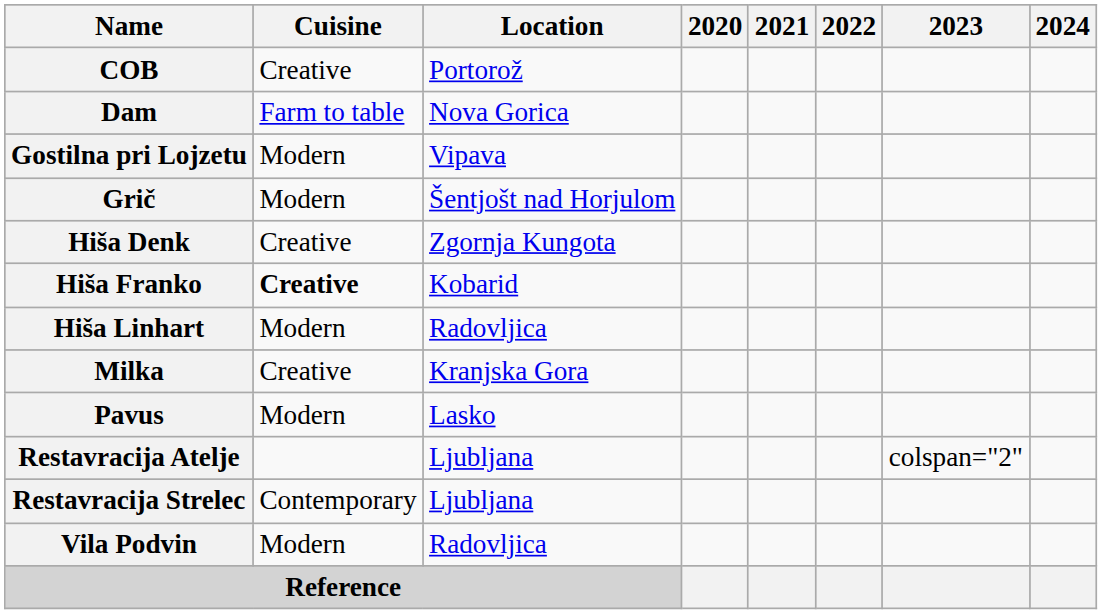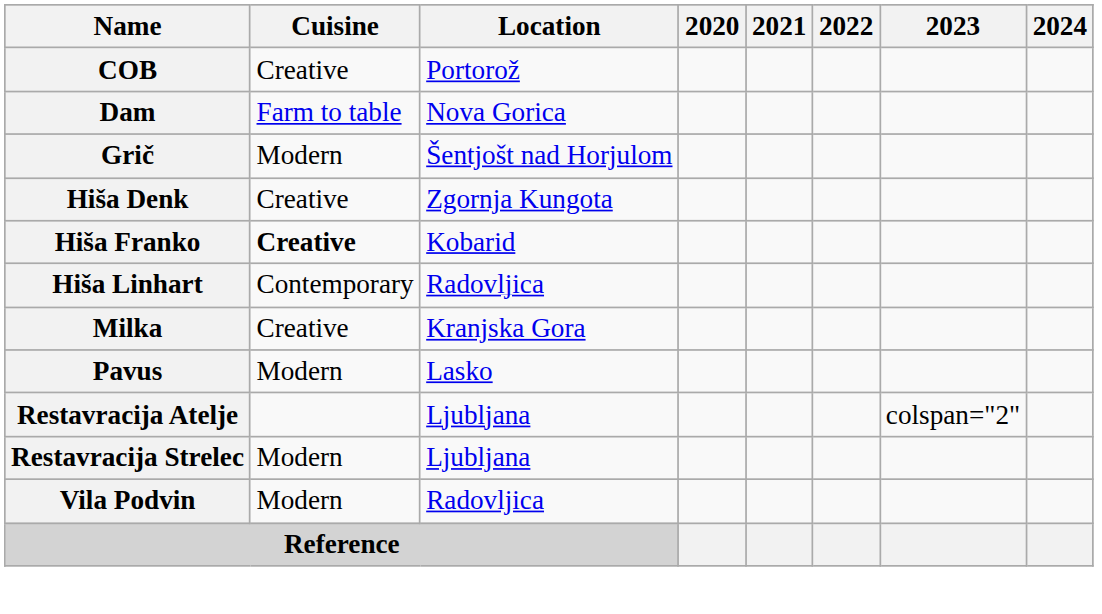- row: (129, 155)
(302, 328) Modern -> (335, 284) Contemporary
(338, 500) Contemporary -> (300, 457) Modern
